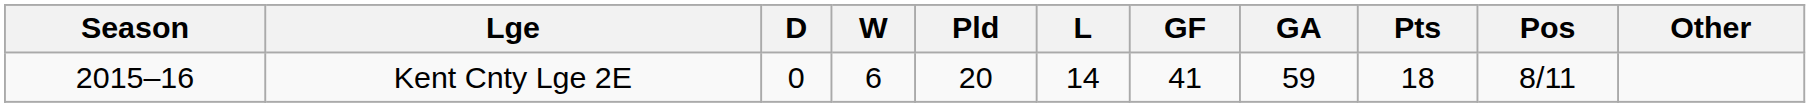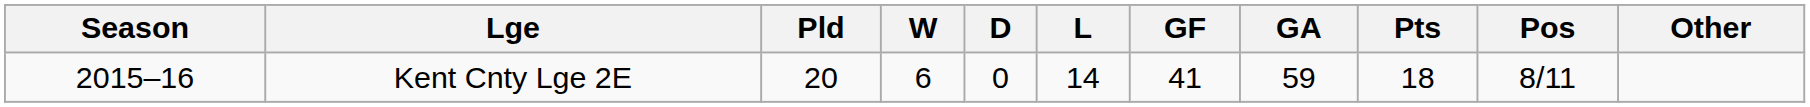columns swapped: (976, 28) <-> (796, 28)
